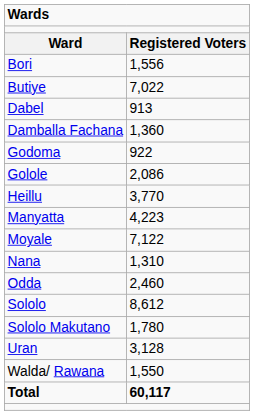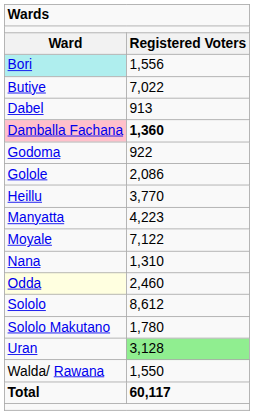(20, 65) no background -> (20, 65) paleturquoise background
(65, 130) no background -> (65, 130) pink background
(147, 130) normal -> (147, 130) bold
(24, 283) no background -> (24, 283) lightyellow background
(147, 349) no background -> (147, 349) lightgreen background
